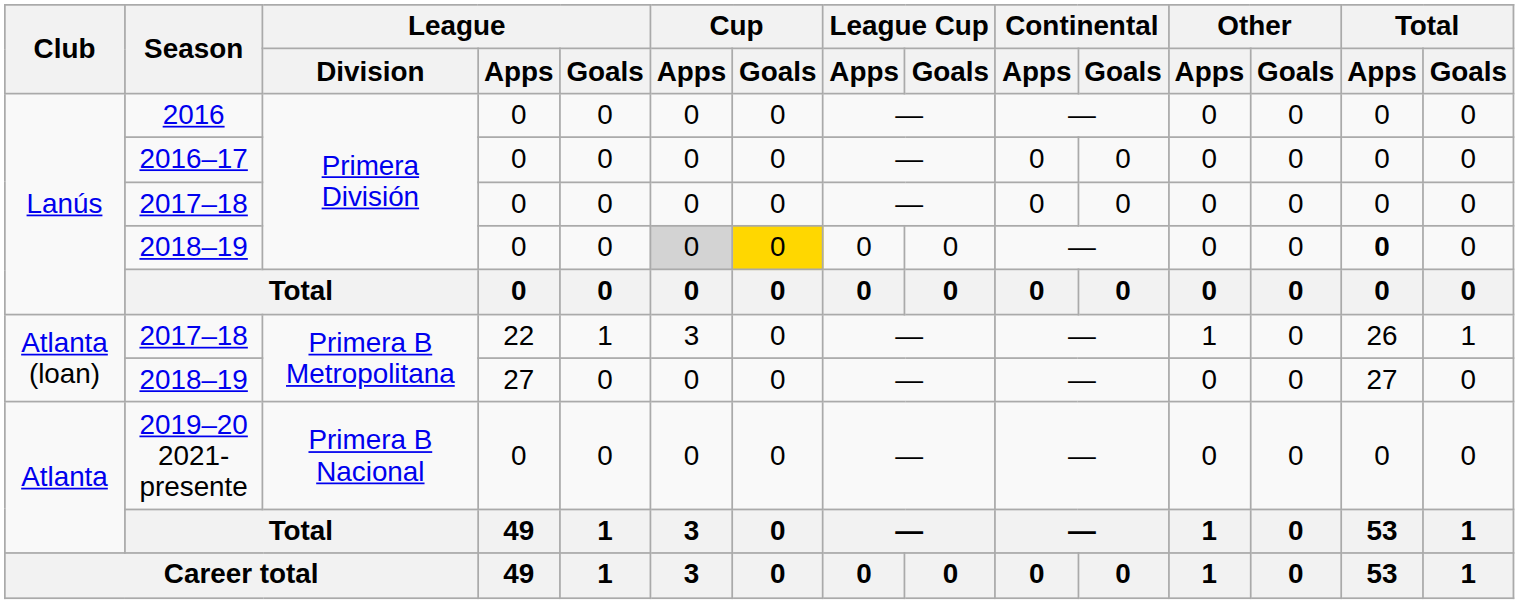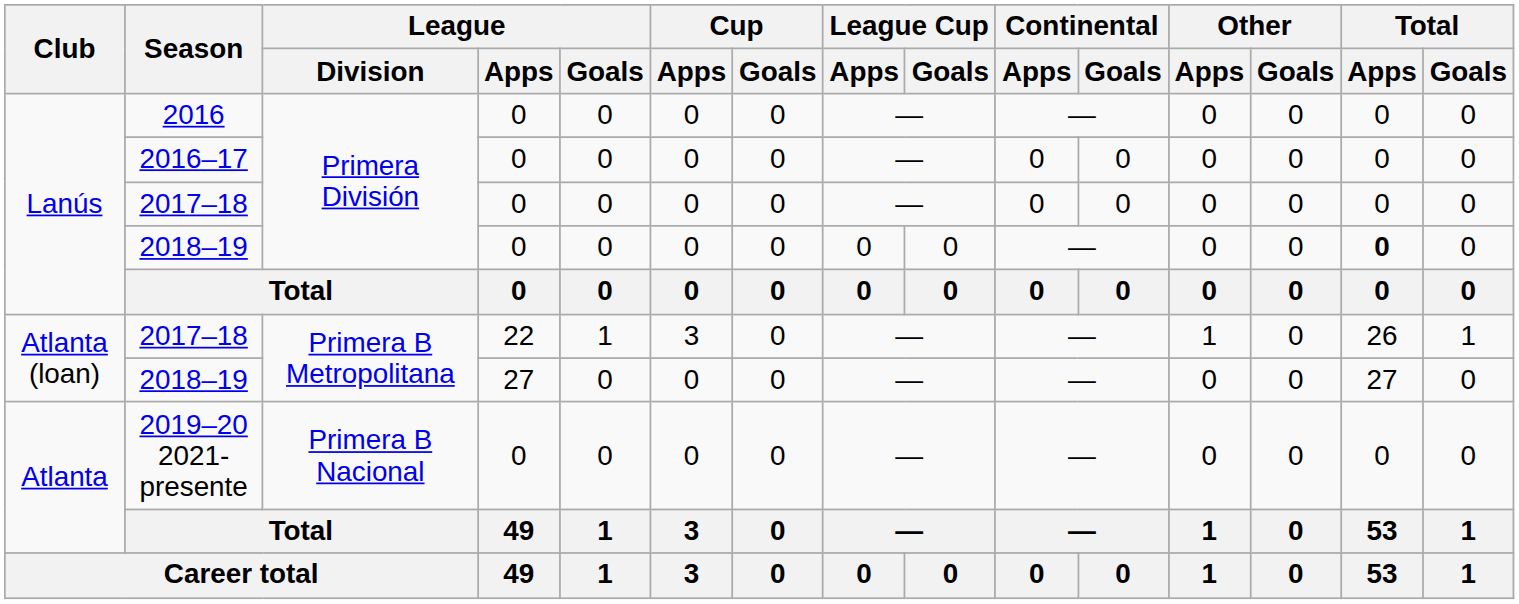(691, 247) lightgrey background -> (691, 247) no background
(778, 247) gold background -> (778, 247) no background
